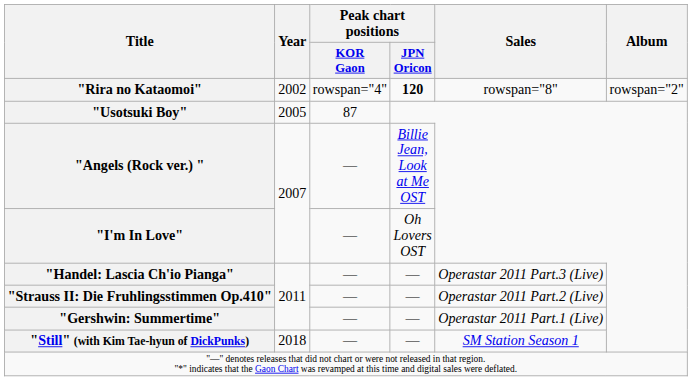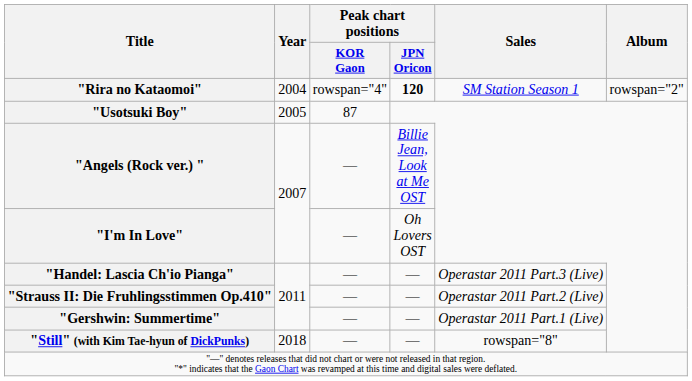(292, 89) 2002 -> (292, 89) 2004
(521, 89) rowspan="8" -> (521, 89) SM Station Season 1
(521, 341) SM Station Season 1 -> (521, 341) rowspan="8"
